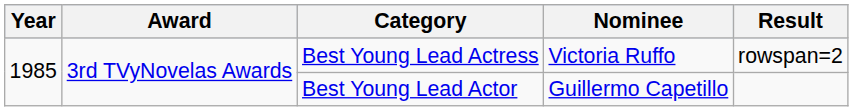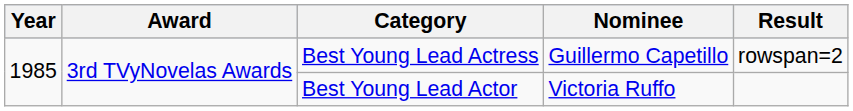(612, 55) Victoria Ruffo -> (638, 55) Guillermo Capetillo
(638, 88) Guillermo Capetillo -> (612, 88) Victoria Ruffo
